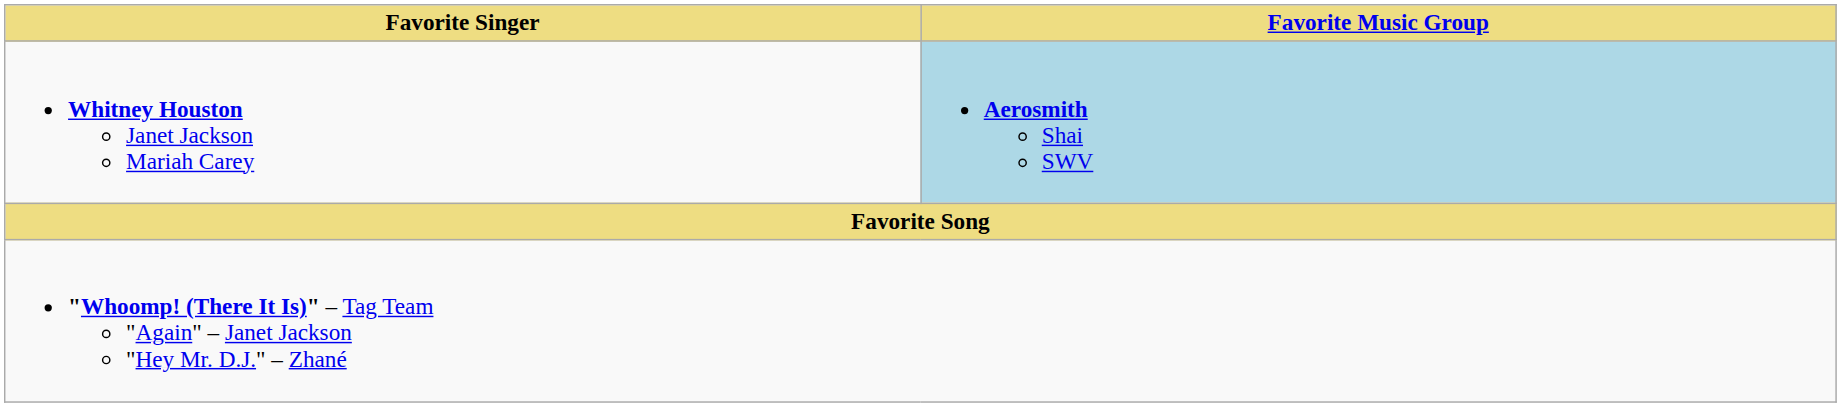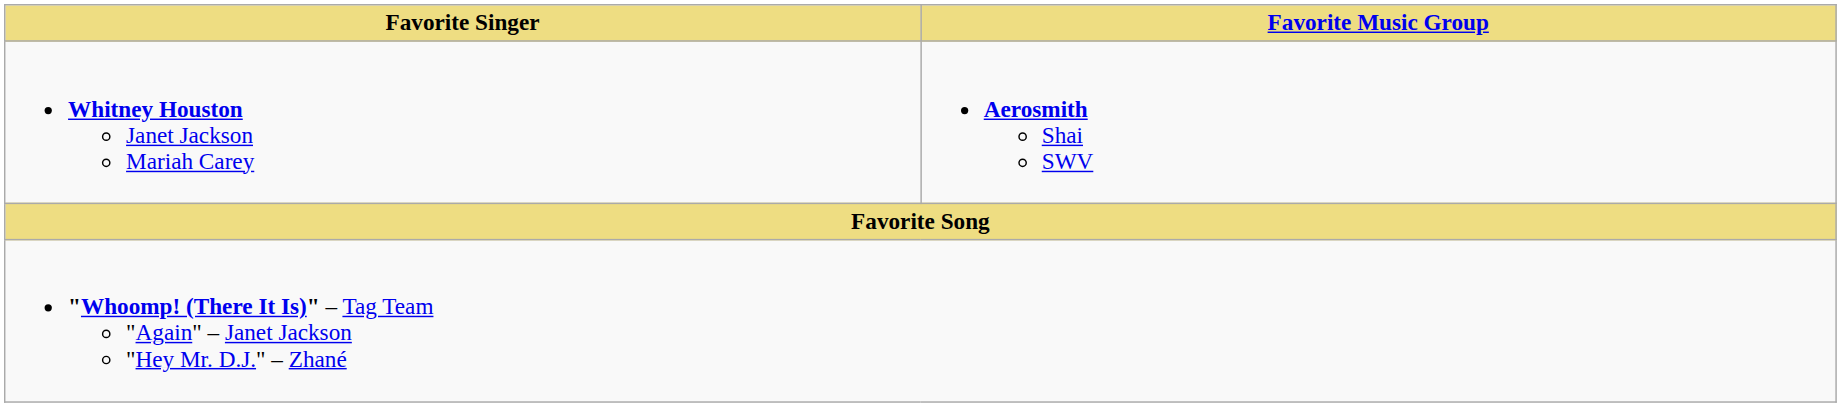(1378, 135) lightblue background -> (1378, 135) no background
